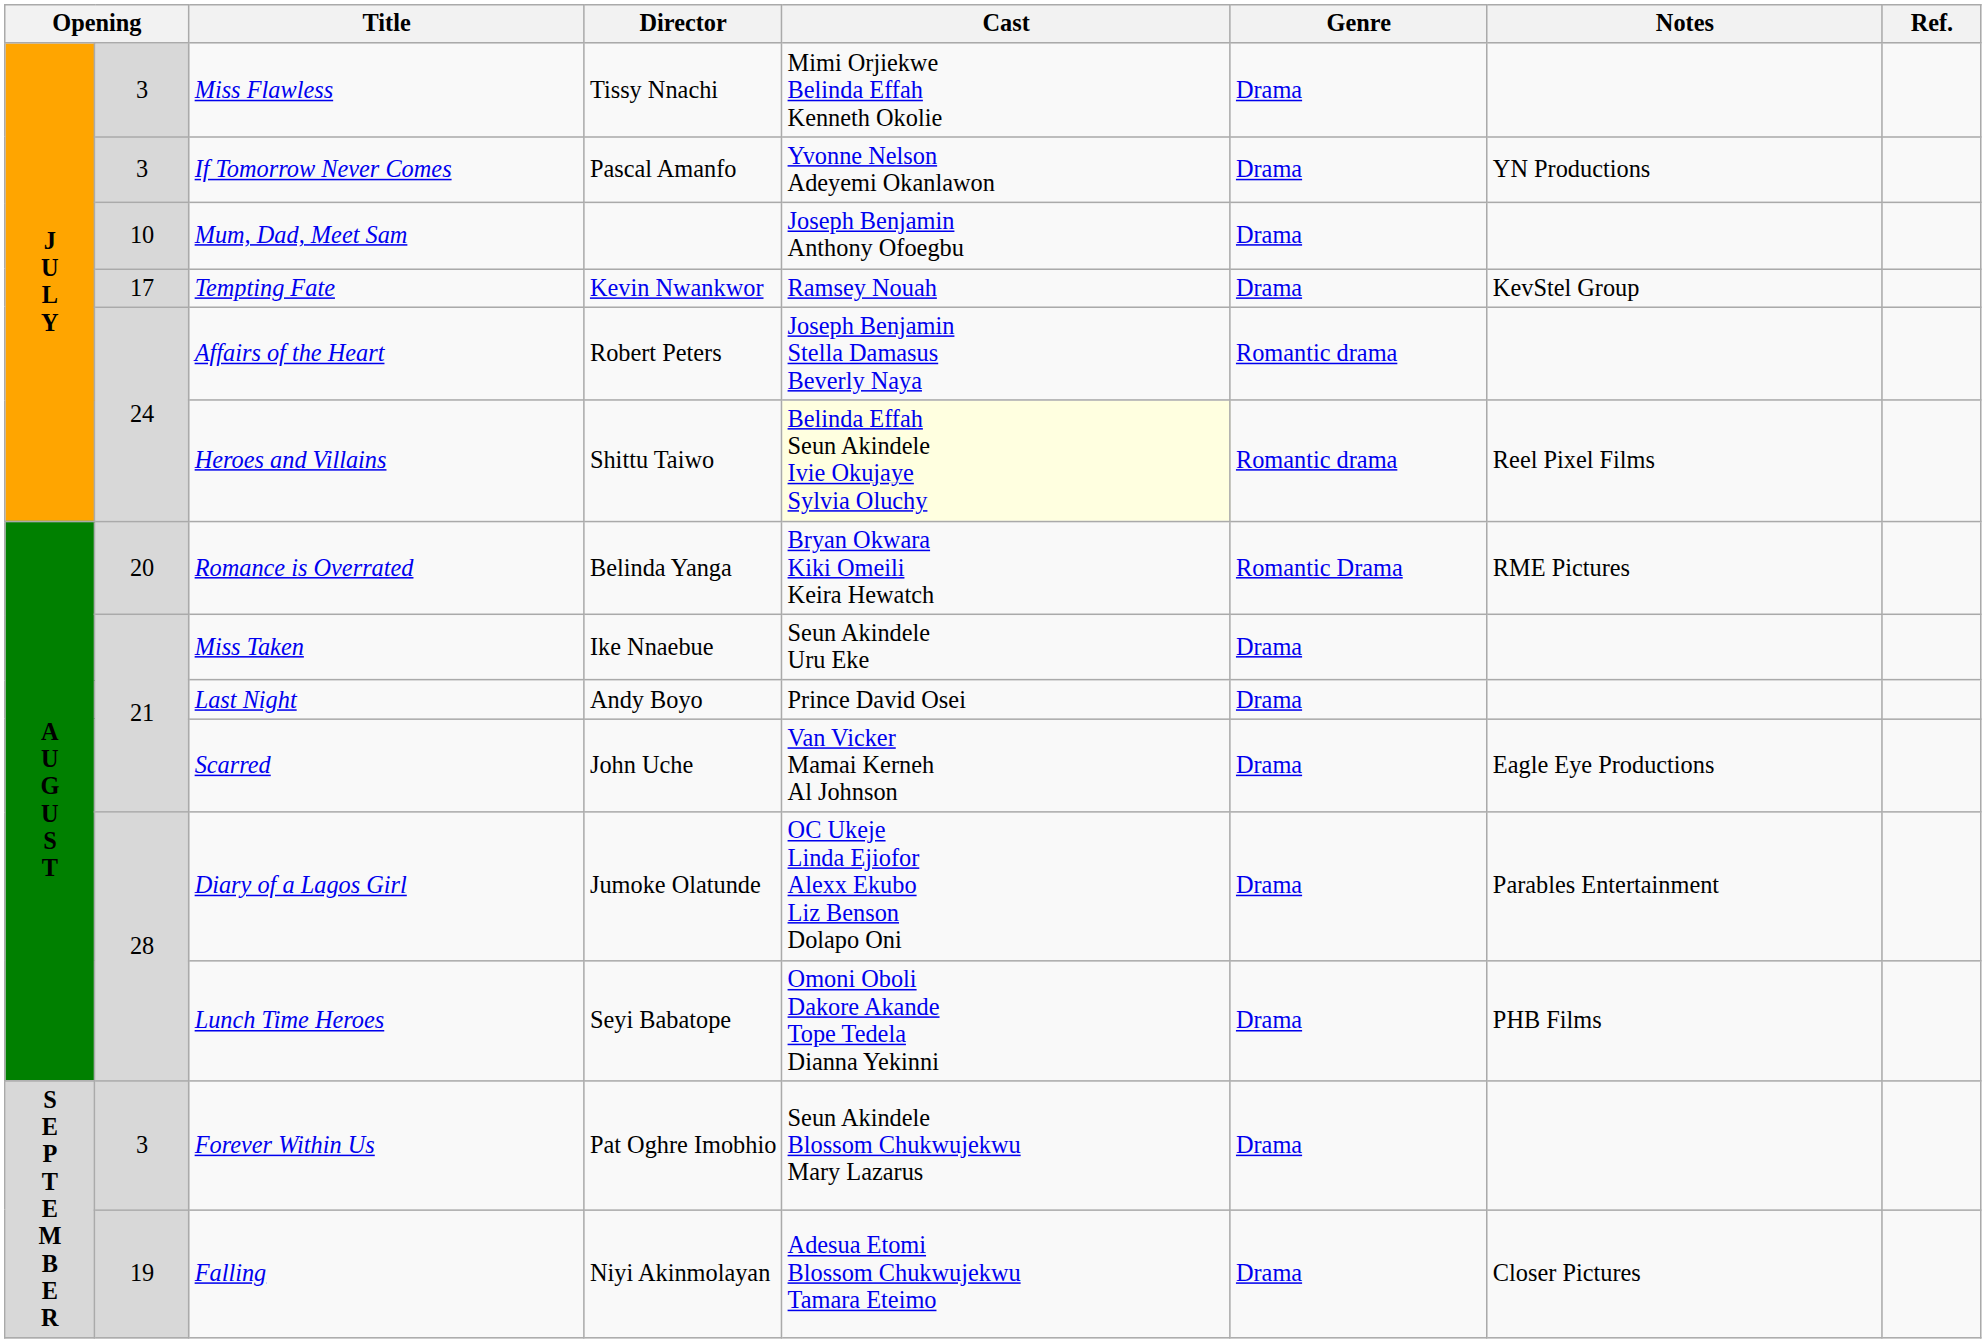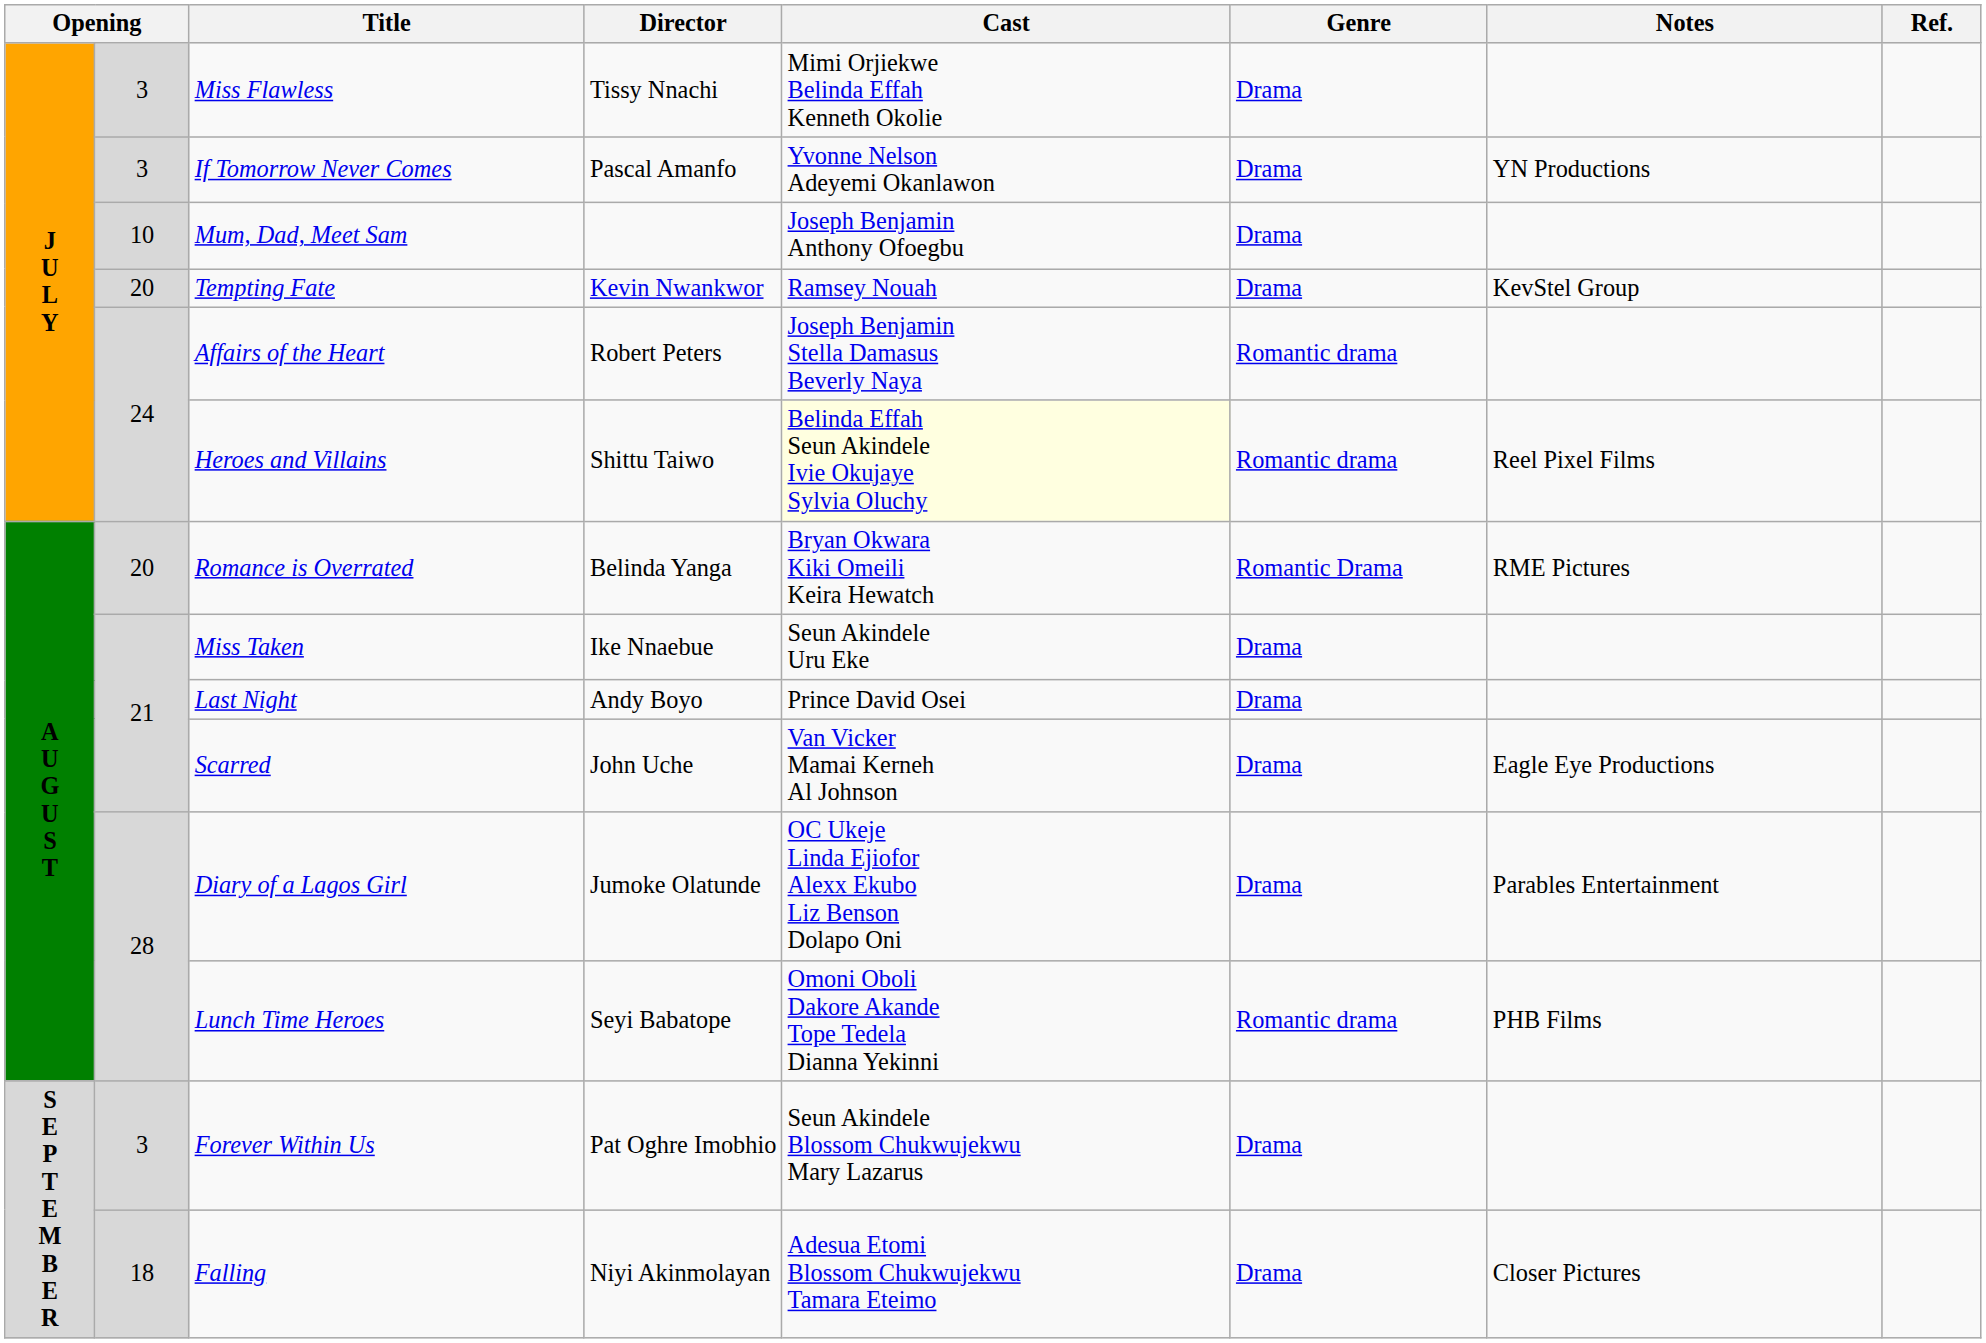(142, 287) 17 -> (142, 287) 20
(1269, 1020) Drama -> (1317, 1020) Romantic drama
(142, 1273) 19 -> (142, 1273) 18
